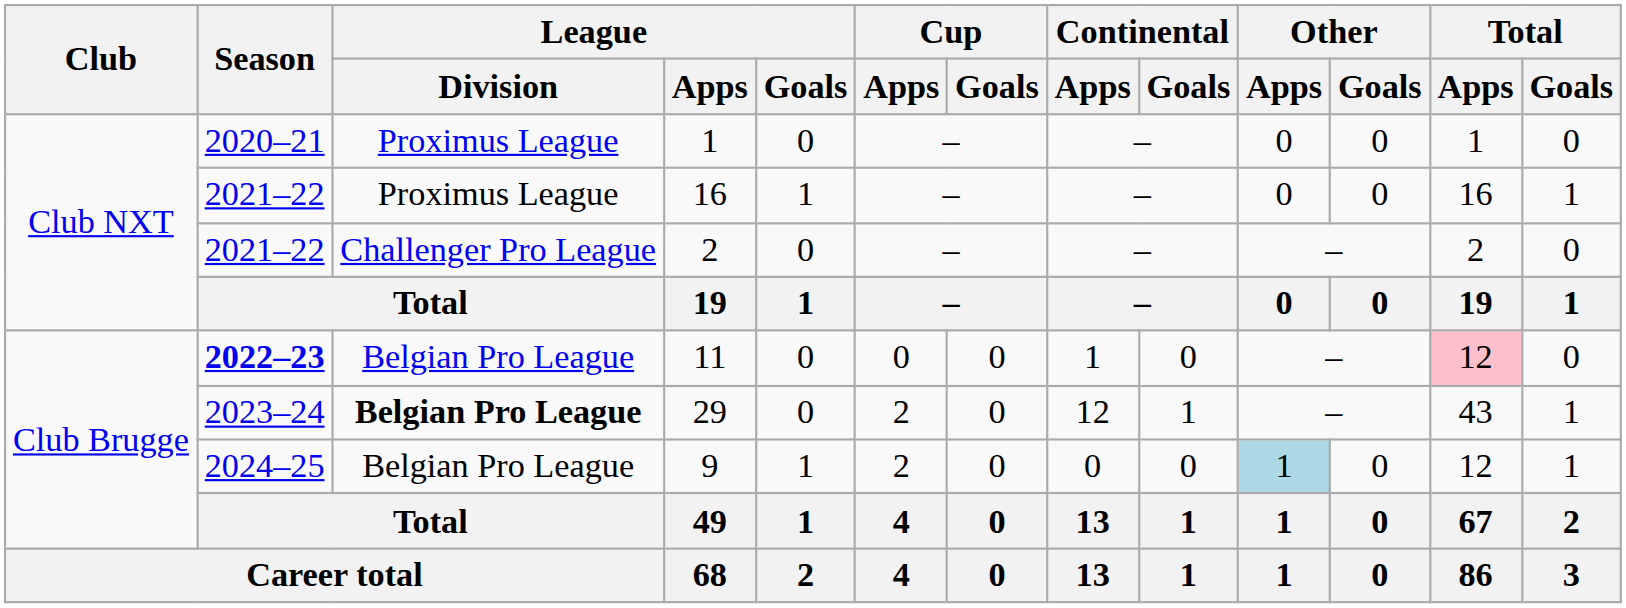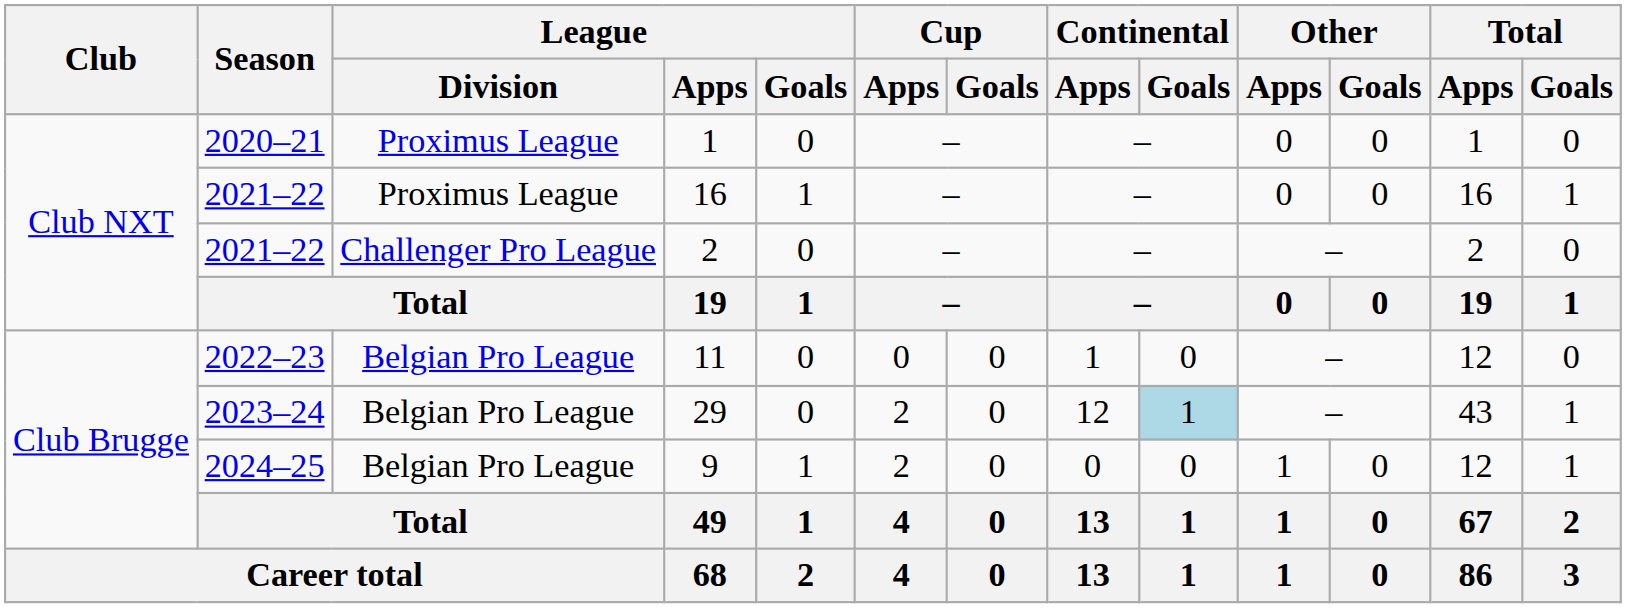(265, 357) bold -> (265, 357) normal
(1476, 357) pink background -> (1476, 357) no background
(498, 411) bold -> (498, 411) normal
(1188, 411) no background -> (1188, 411) lightblue background
(1284, 466) lightblue background -> (1284, 466) no background
